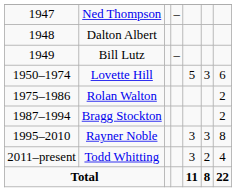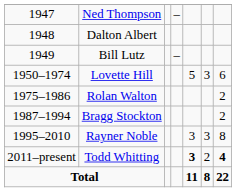(192, 156) normal -> (192, 156) bold
(223, 156) normal -> (223, 156) bold
